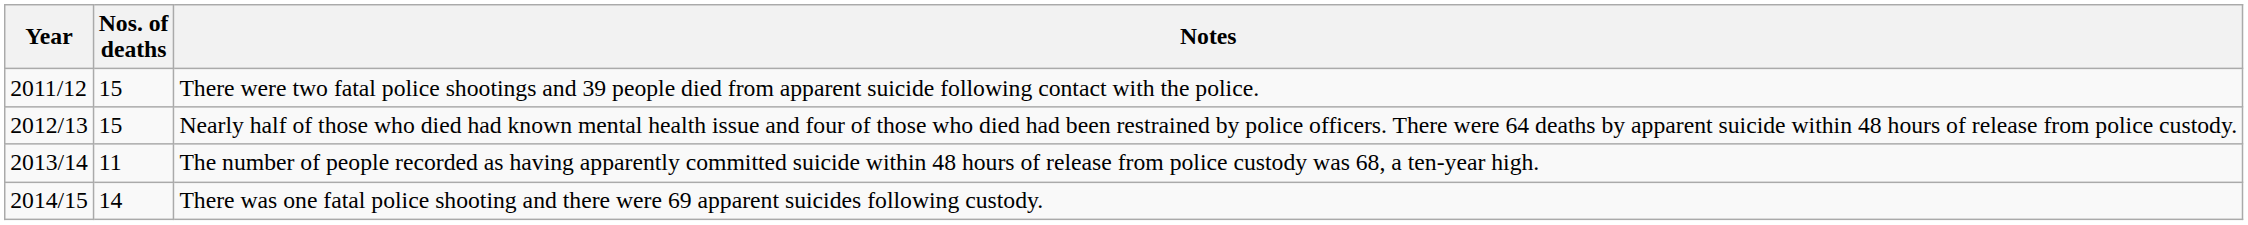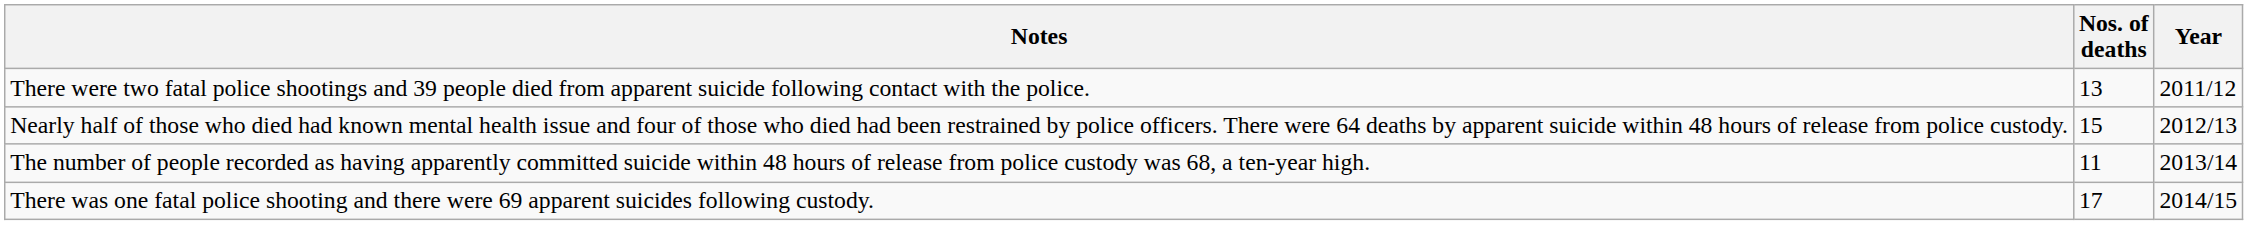columns swapped: (49, 36) <-> (1208, 36)
(111, 87) 15 -> (2091, 87) 13
(111, 200) 14 -> (2091, 200) 17
